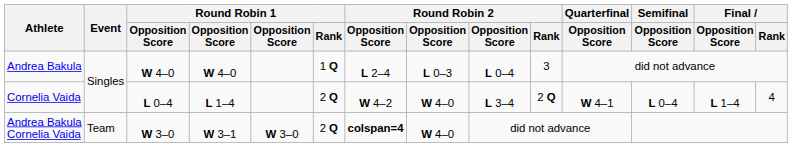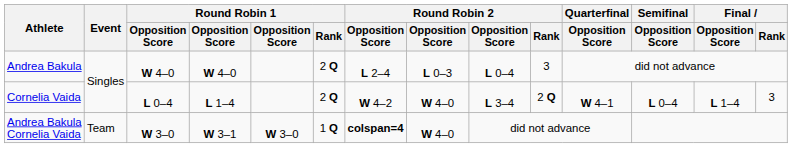(329, 67) 1 Q -> (329, 67) 2 Q
(772, 97) 4 -> (772, 97) 3
(329, 128) 2 Q -> (329, 128) 1 Q
